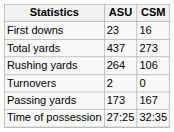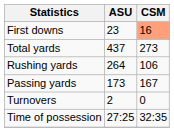(146, 30) no background -> (146, 30) lightsalmon background
rows swapped: (42, 100) <-> (32, 83)
